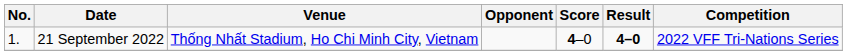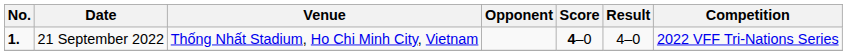(14, 38) normal -> (14, 38) bold
(628, 38) bold -> (628, 38) normal
